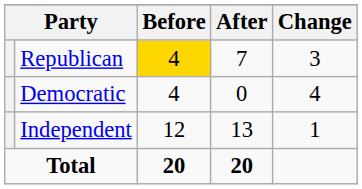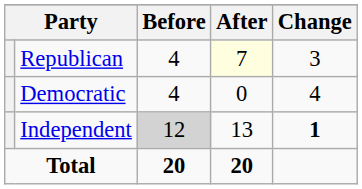(174, 58) gold background -> (174, 58) no background
(242, 58) no background -> (242, 58) lightyellow background
(174, 129) no background -> (174, 129) lightgrey background
(315, 129) normal -> (315, 129) bold
